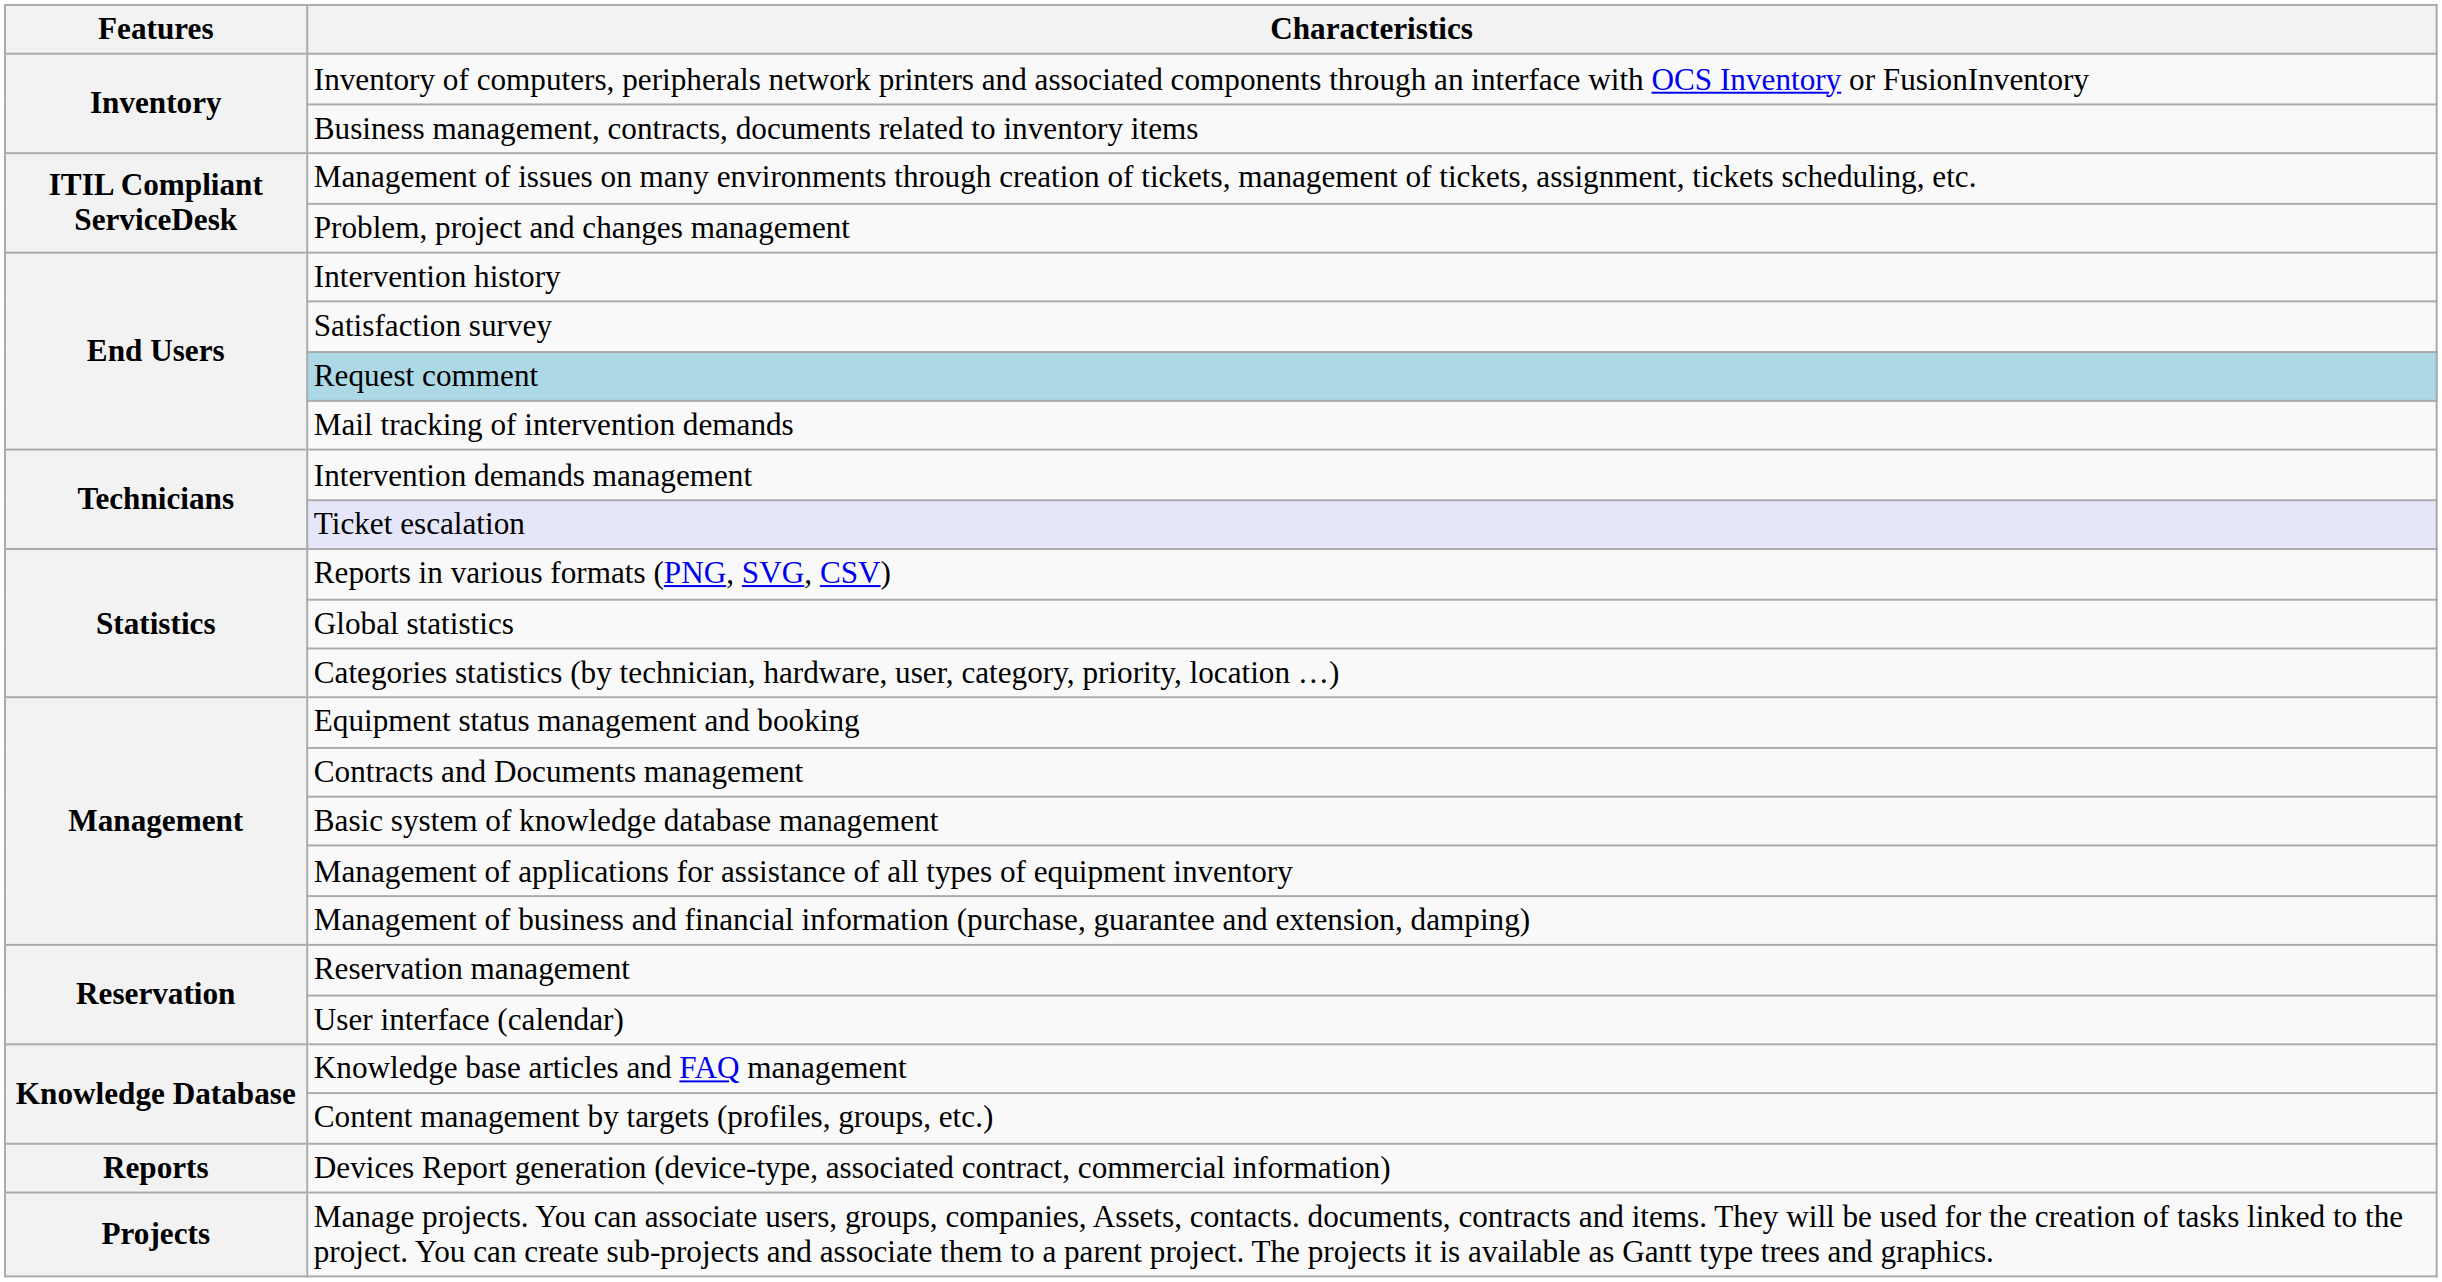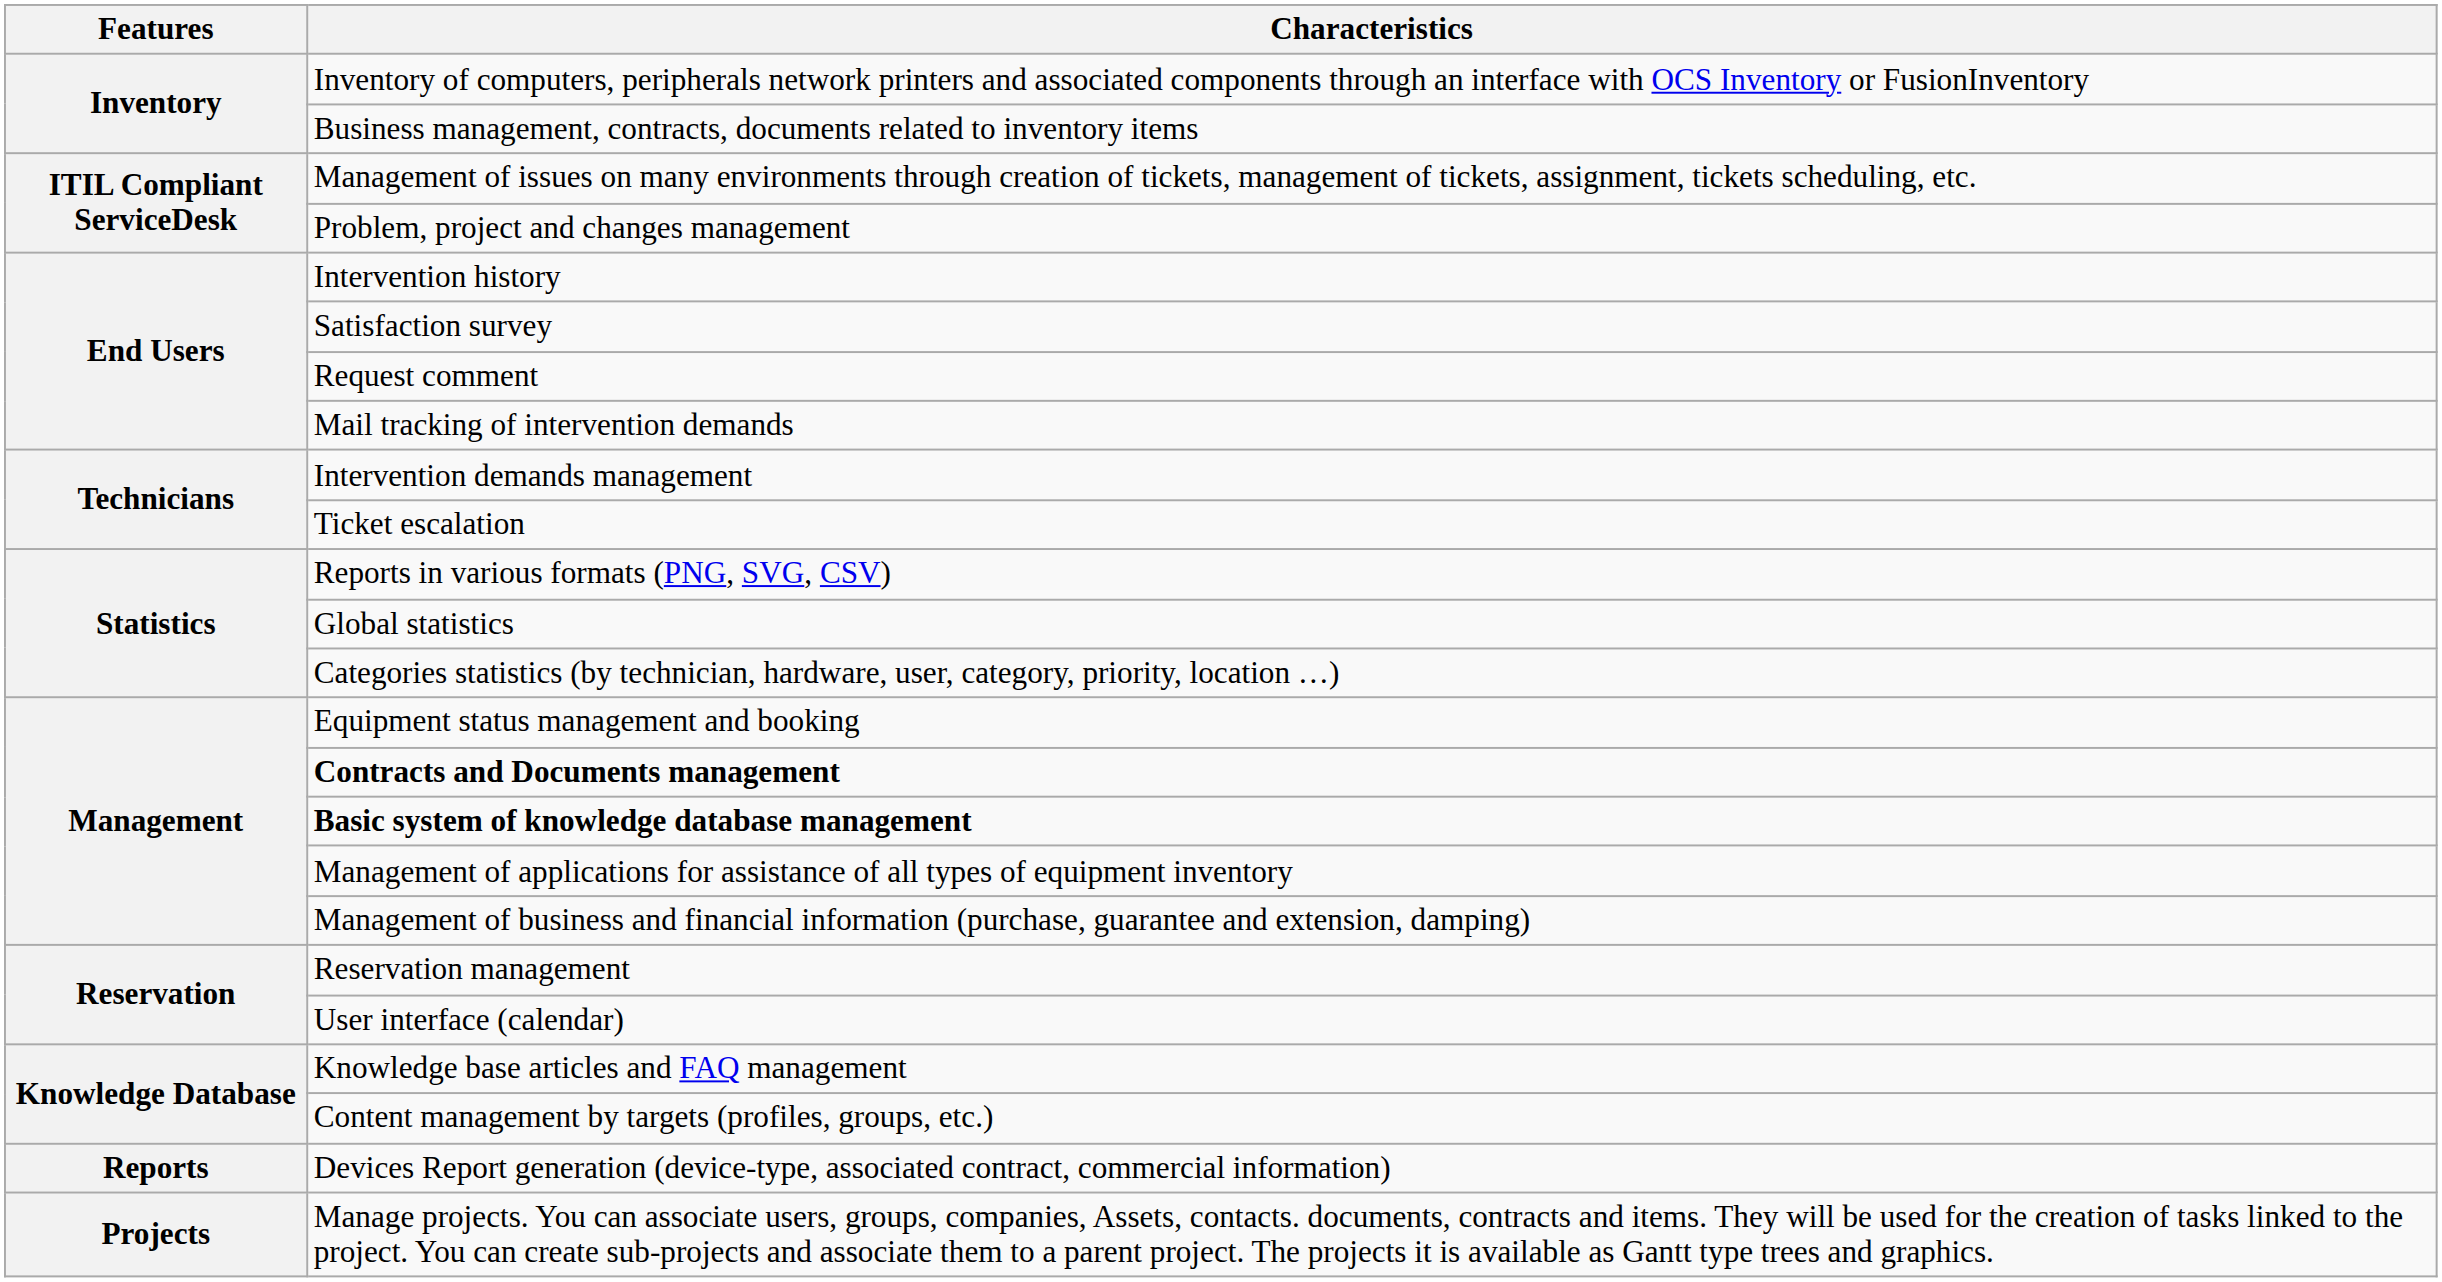(426, 375) lightblue background -> (426, 375) no background
(419, 524) lavender background -> (419, 524) no background
(559, 771) normal -> (577, 771) bold
(626, 820) normal -> (643, 820) bold
